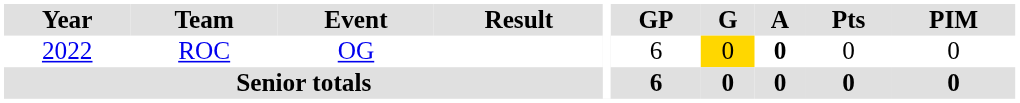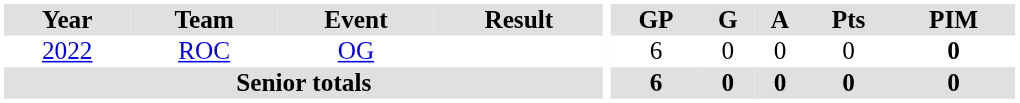(728, 51) gold background -> (728, 51) no background
(780, 51) bold -> (780, 51) normal
(954, 51) normal -> (954, 51) bold
